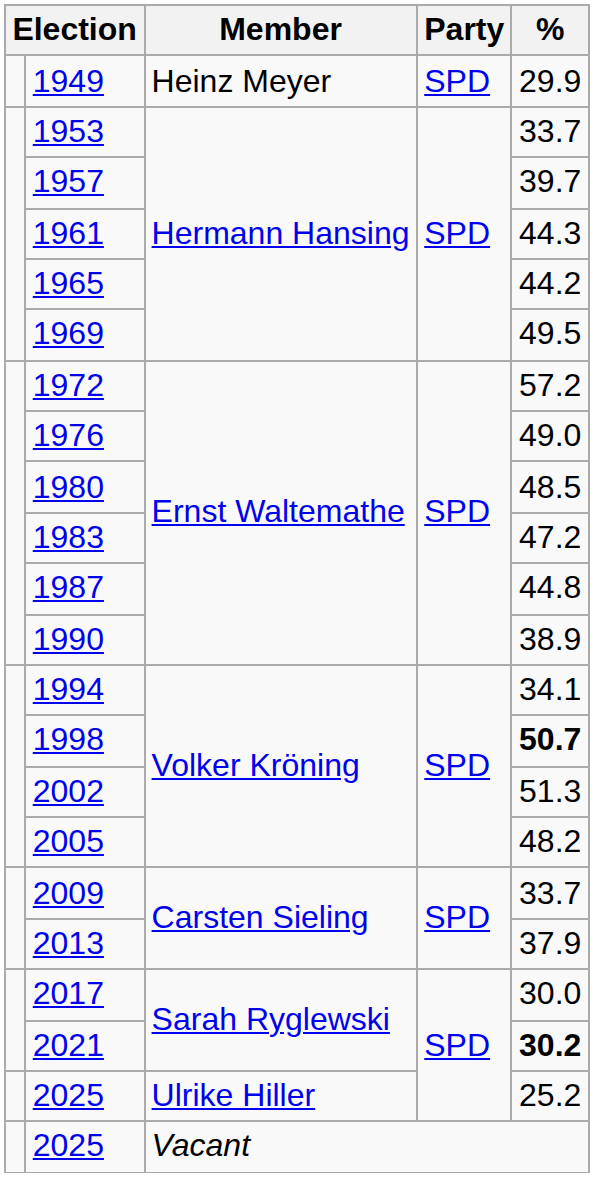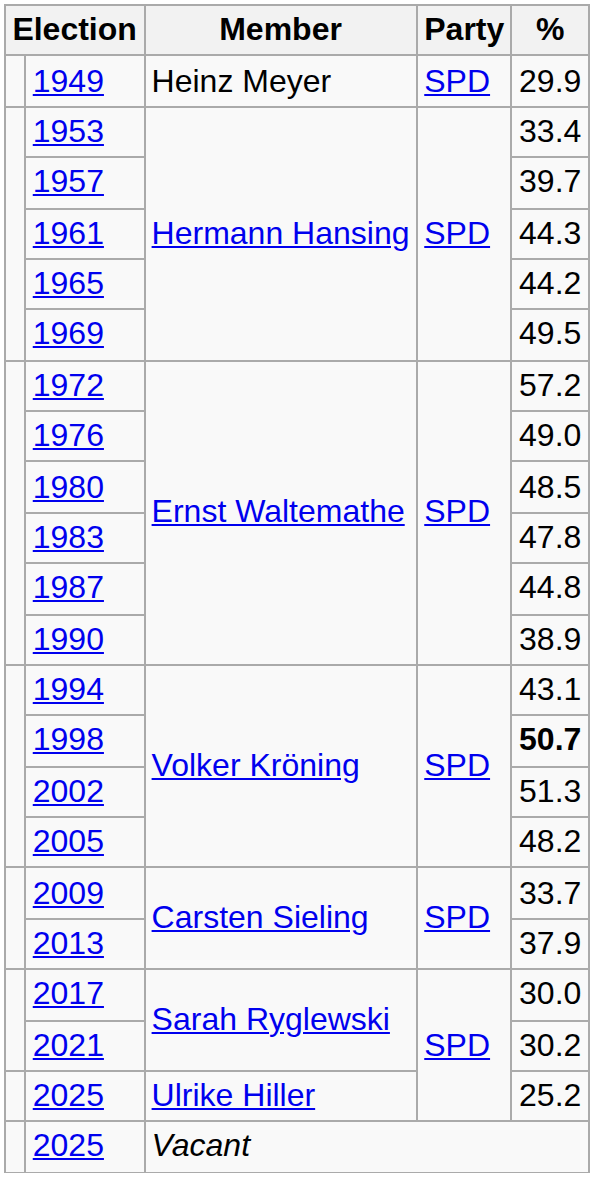(550, 131) 33.7 -> (550, 131) 33.4
(550, 537) 47.2 -> (550, 537) 47.8
(550, 689) 34.1 -> (550, 689) 43.1
(550, 1044) bold -> (550, 1044) normal
